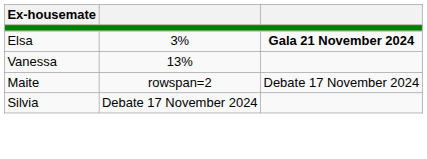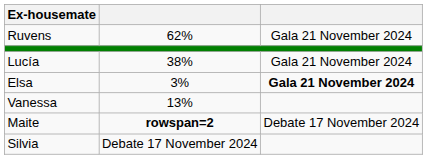+ row: (29, 35)
+ row: (23, 61)
(180, 82) normal -> (180, 123) bold
